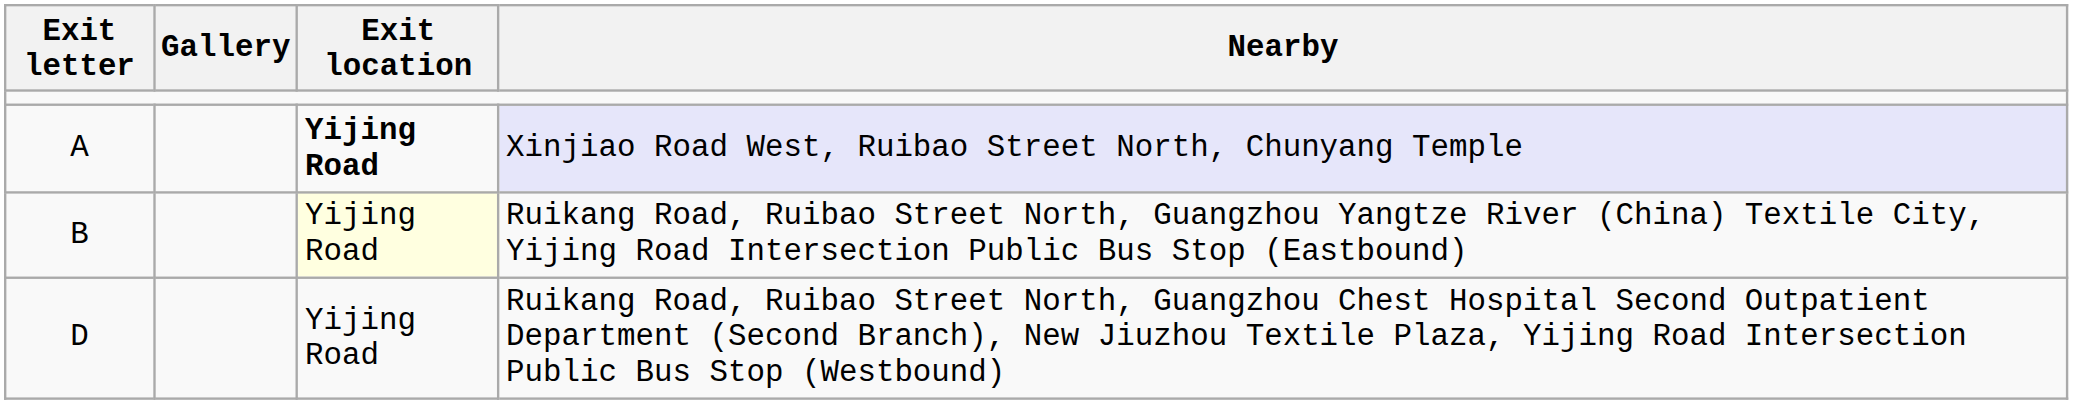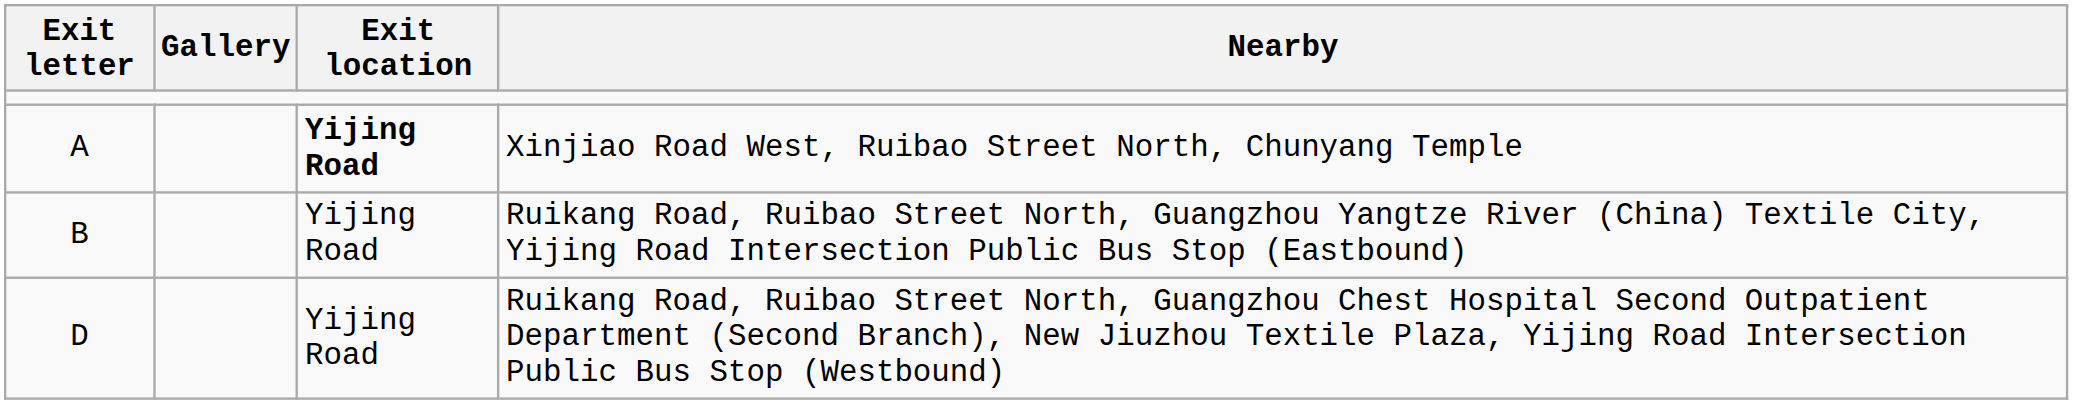(1015, 148) lavender background -> (1015, 148) no background
(361, 234) lightyellow background -> (361, 234) no background
